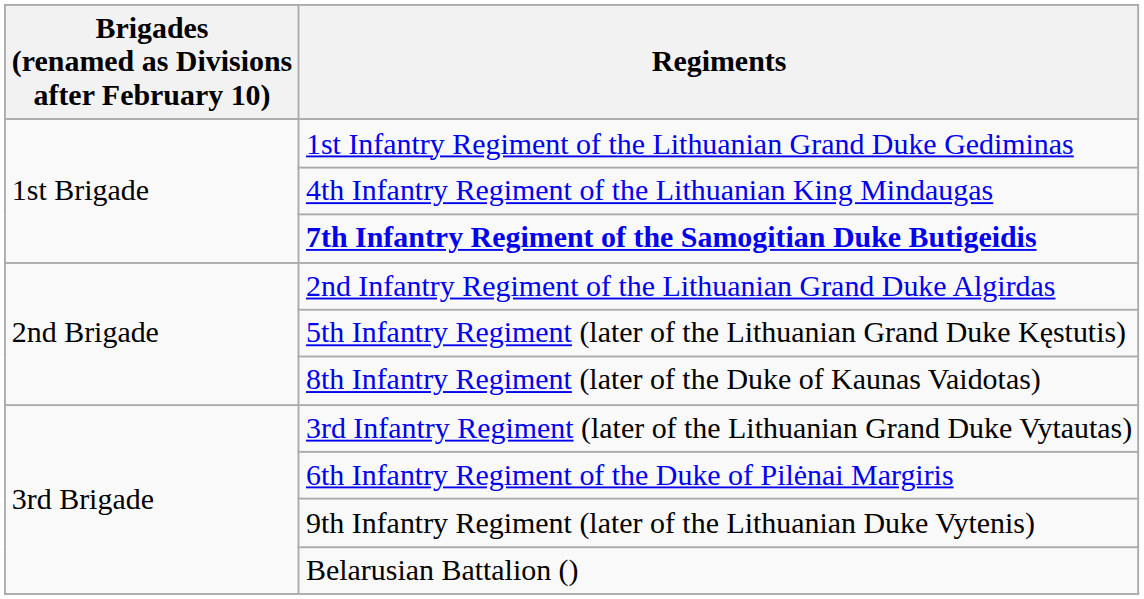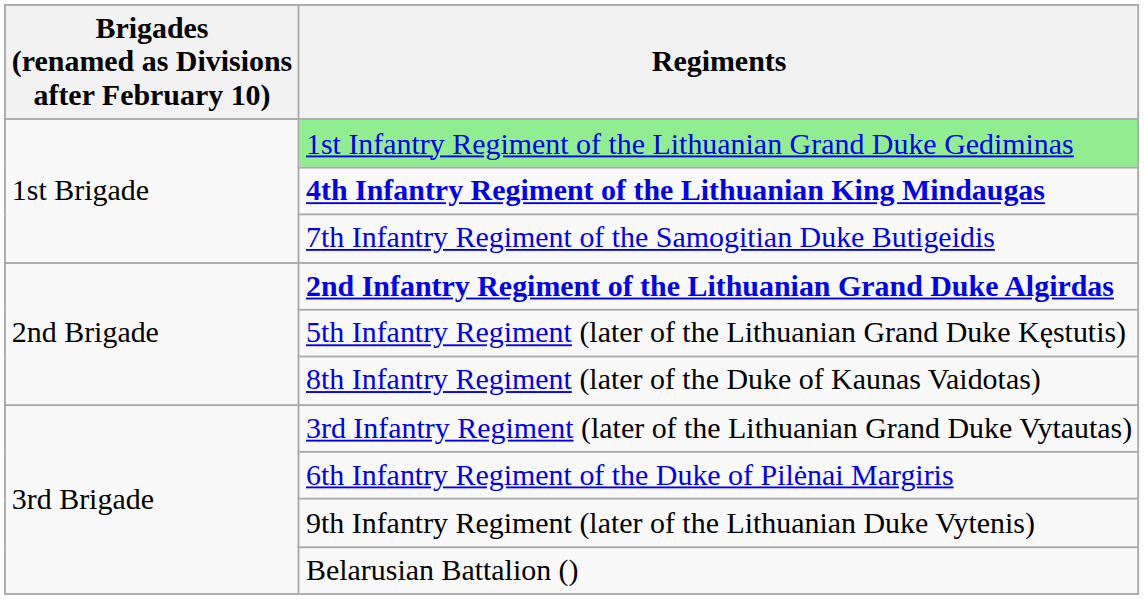(690, 142) no background -> (690, 142) lightgreen background
(650, 190) normal -> (675, 190) bold
(671, 237) bold -> (650, 237) normal
(681, 285) normal -> (710, 285) bold
